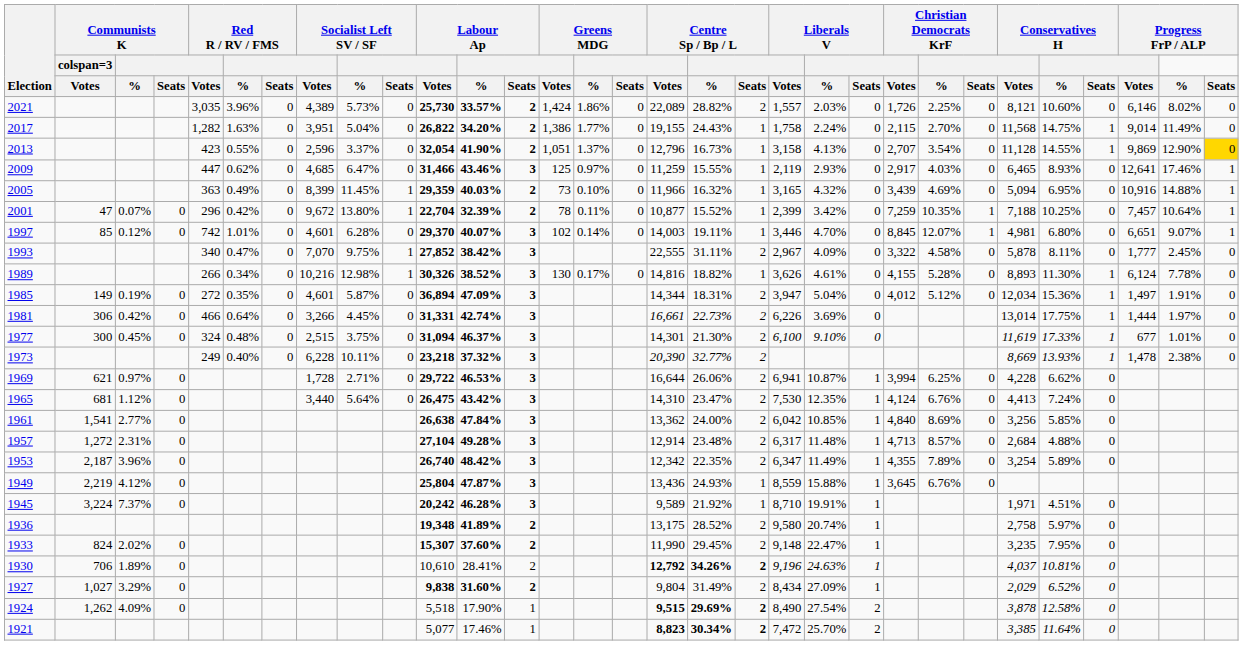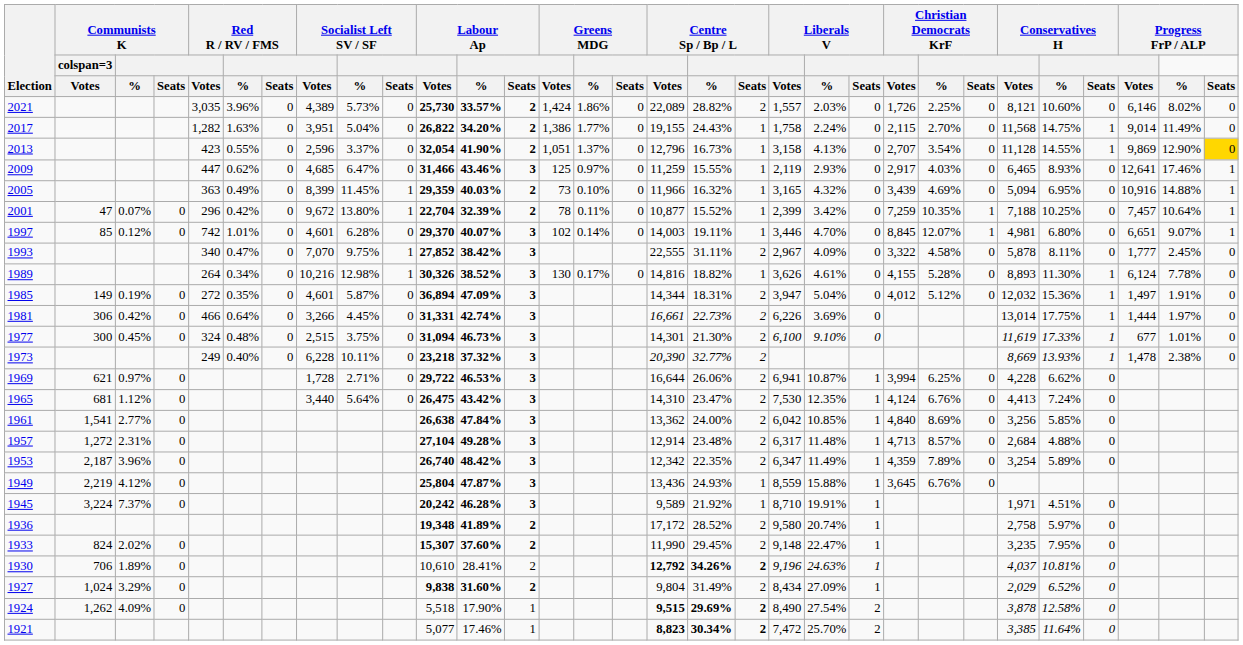(211, 274) 266 -> (211, 274) 264
(1018, 295) 12,034 -> (1018, 295) 12,032
(481, 336) 46.37% -> (481, 336) 46.73%
(901, 462) 4,355 -> (901, 462) 4,359
(667, 524) 13,175 -> (667, 524) 17,172
(98, 587) 1,027 -> (98, 587) 1,024
